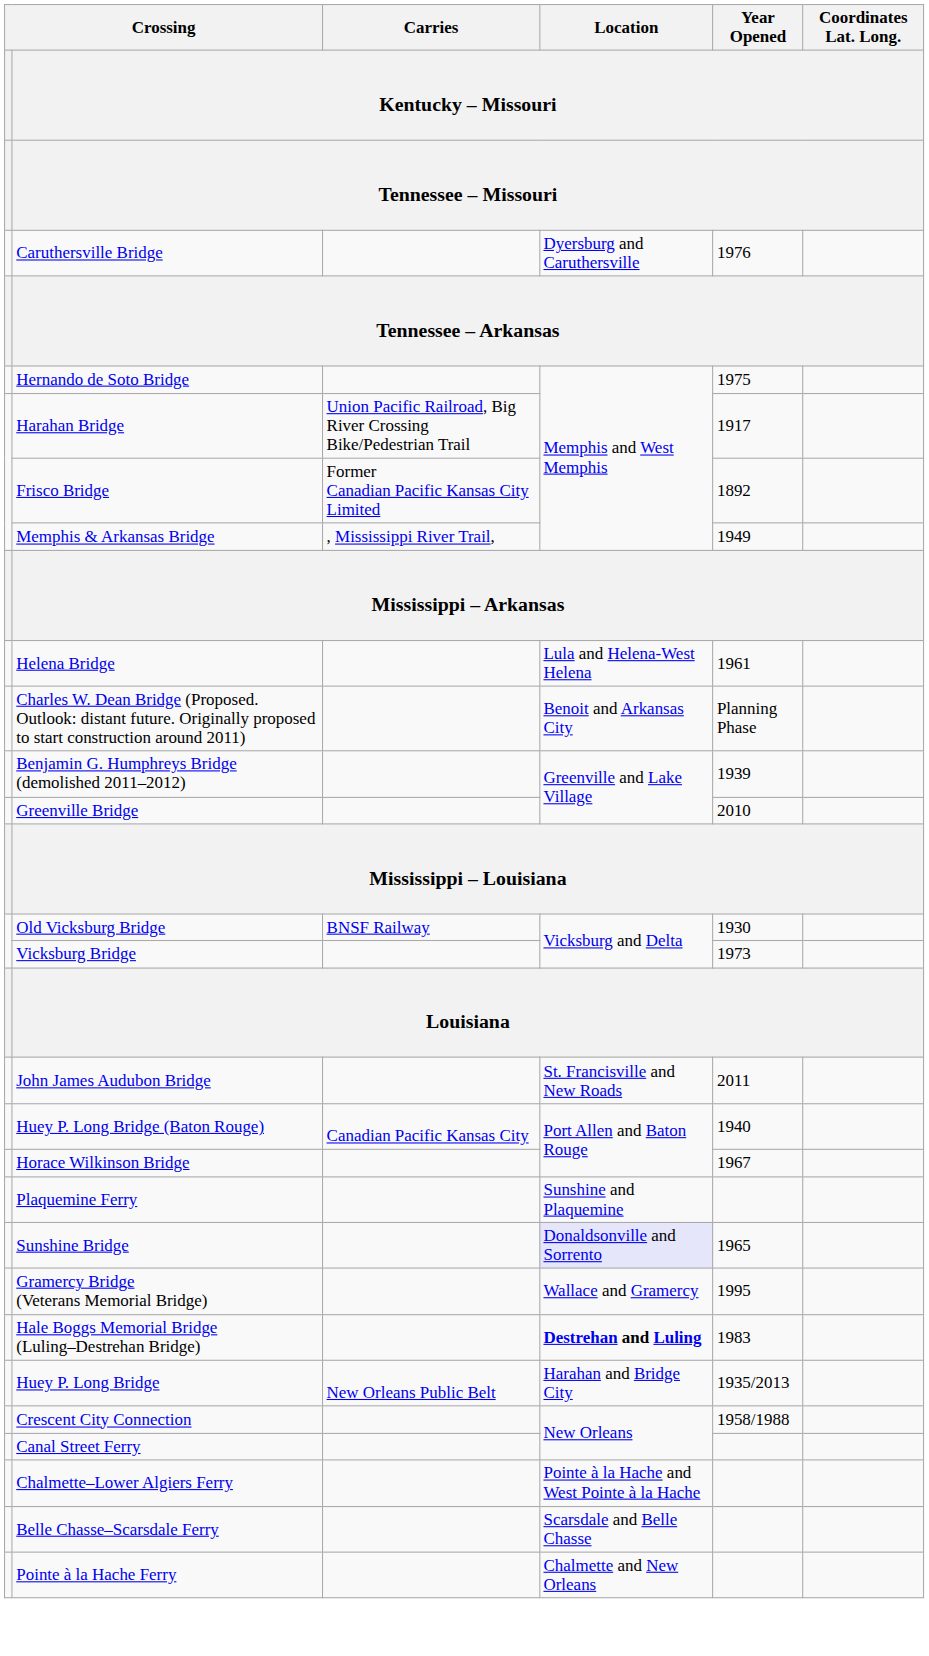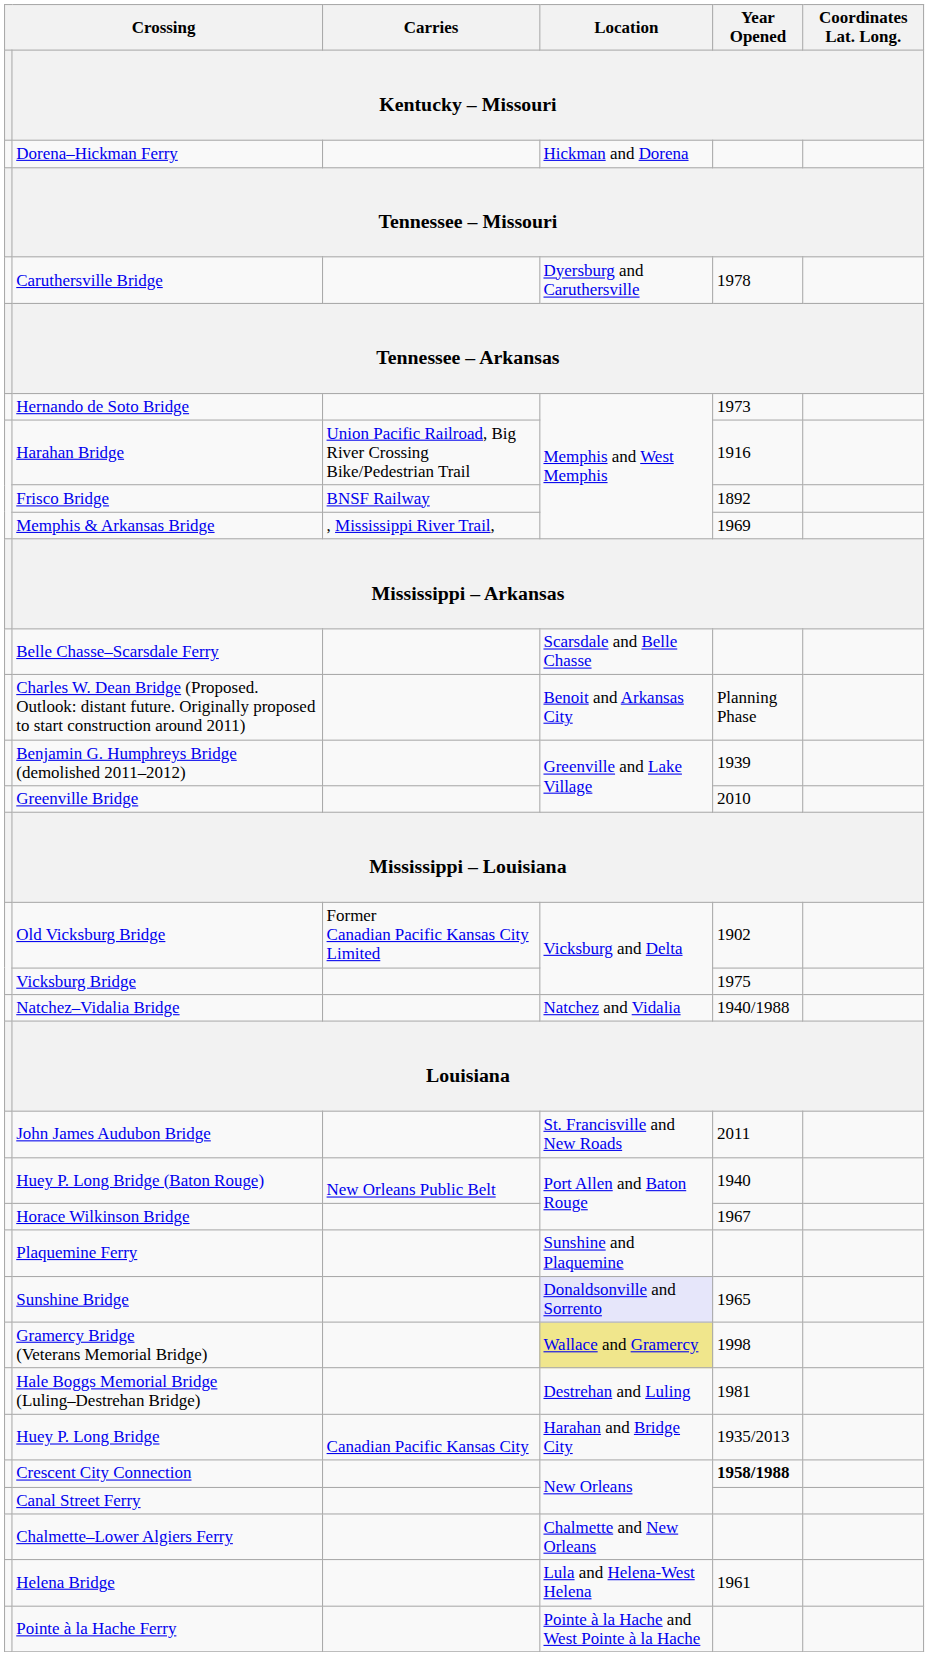+ row: (97, 153)
(734, 253) 1976 -> (734, 280) 1978
(734, 379) 1975 -> (734, 406) 1973
(734, 425) 1917 -> (734, 452) 1916
(428, 490) Former Canadian Pacific Kansas City Limited -> (378, 498) BNSF Railway
(734, 536) 1949 -> (734, 525) 1969
rows swapped: (65, 662) <-> (118, 1528)
(378, 927) BNSF Railway -> (428, 935) Former Canadian Pacific Kansas City Limited
(734, 927) 1930 -> (734, 935) 1902
(734, 954) 1973 -> (734, 981) 1975
+ row: (98, 1007)
(428, 1135) Canadian Pacific Kansas City -> (411, 1189) New Orleans Public Belt
(621, 1291) no background -> (621, 1345) khaki background
(734, 1291) 1995 -> (734, 1345) 1998
(622, 1337) bold -> (617, 1391) normal
(734, 1337) 1983 -> (734, 1391) 1981
(411, 1392) New Orleans Public Belt -> (428, 1446) Canadian Pacific Kansas City
(753, 1419) normal -> (753, 1473) bold
(622, 1483) Pointe à la Hache and West Pointe à la Hache -> (611, 1536) Chalmette and New Orleans
(611, 1574) Chalmette and New Orleans -> (622, 1628) Pointe à la Hache and West Pointe à la Hache
